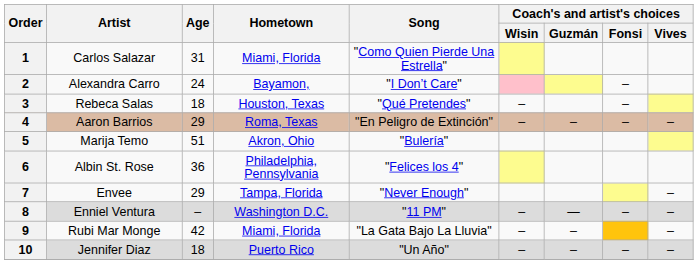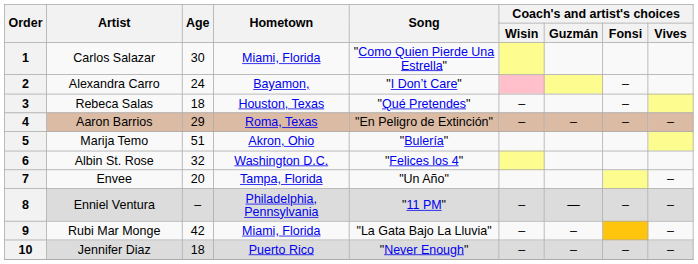(198, 59) 31 -> (198, 59) 30
(198, 167) 36 -> (198, 160) 32
(281, 167) Philadelphia, Pennsylvania -> (281, 160) Washington D.C.
(198, 193) 29 -> (198, 179) 20
(424, 193) "Never Enough" -> (424, 179) "Un Año"
(281, 212) Washington D.C. -> (281, 205) Philadelphia, Pennsylvania
(424, 250) "Un Año" -> (424, 250) "Never Enough"
